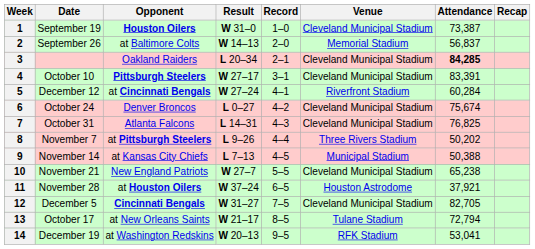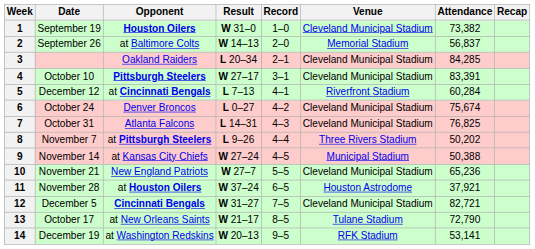(465, 28) 73,387 -> (465, 28) 73,382
(465, 60) bold -> (465, 60) normal
(239, 92) W 27–24 -> (239, 92) L 7–13
(239, 156) L 7–13 -> (239, 156) W 27–24
(465, 172) 65,238 -> (465, 172) 65,236
(465, 204) 82,705 -> (465, 204) 82,721
(465, 220) 72,794 -> (465, 220) 72,790
(465, 236) 53,041 -> (465, 236) 53,141
